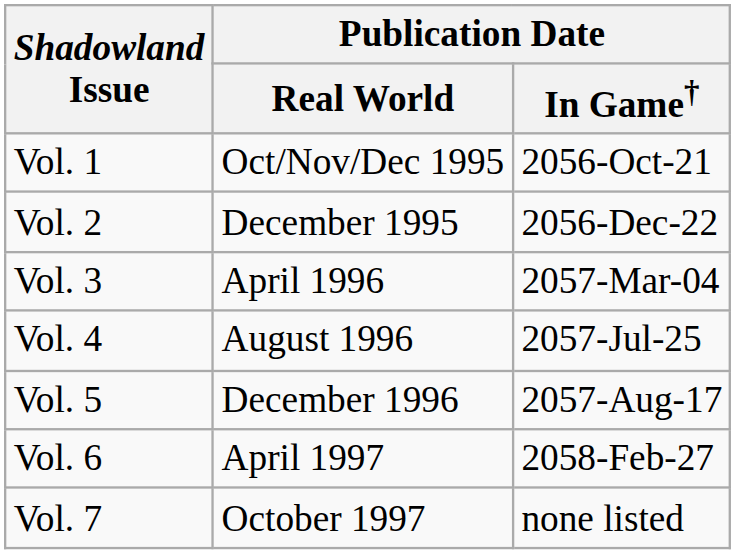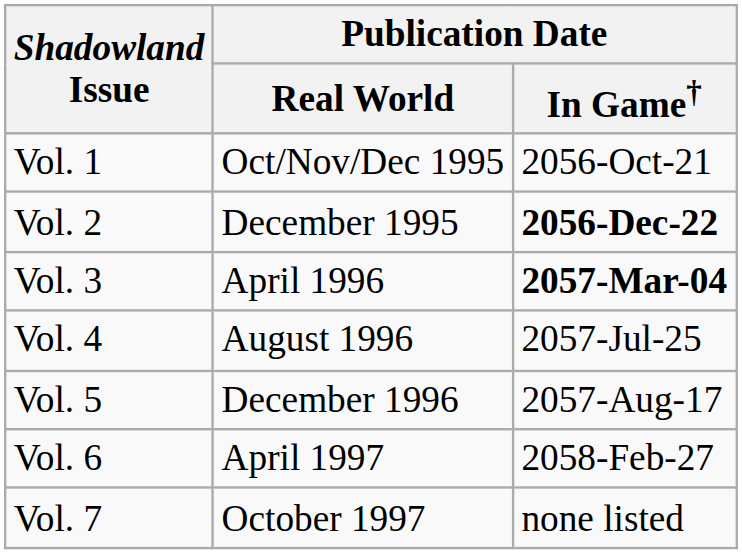(620, 221) normal -> (620, 221) bold
(620, 280) normal -> (624, 280) bold
